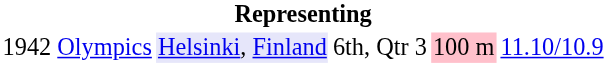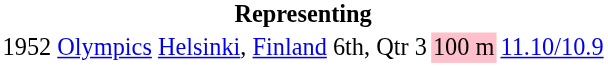(27, 47) 1942 -> (27, 47) 1952
(242, 47) lavender background -> (242, 47) no background
